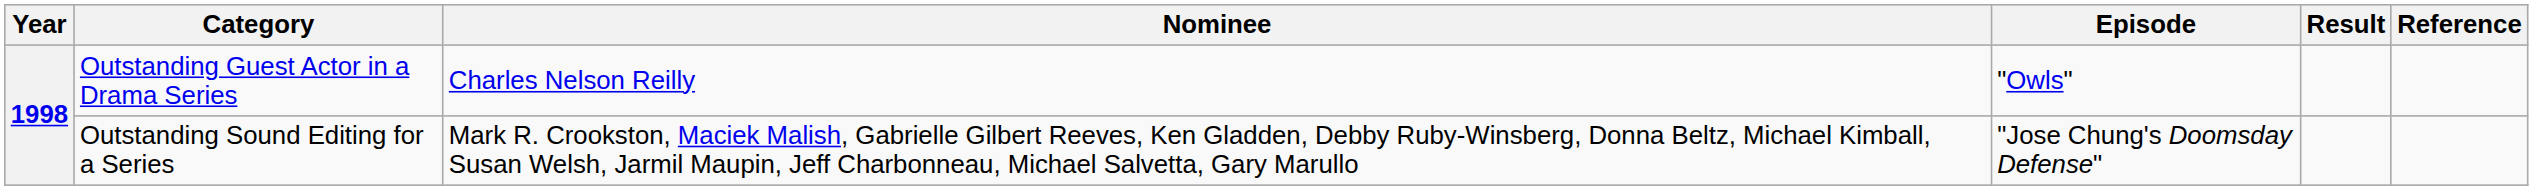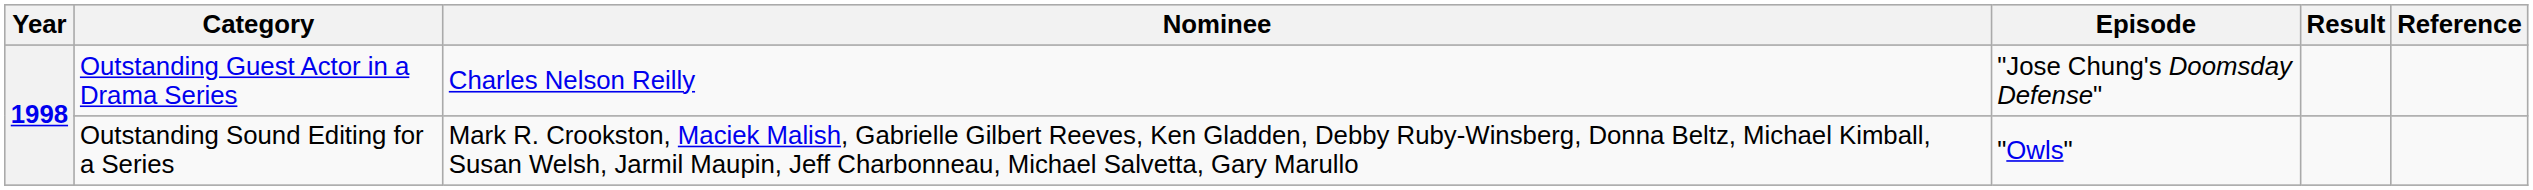(2035, 80) "Owls" -> (2145, 80) "Jose Chung's Doomsday Defense"
(2145, 150) "Jose Chung's Doomsday Defense" -> (2035, 150) "Owls"
